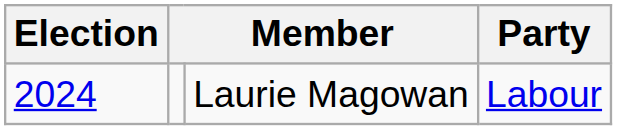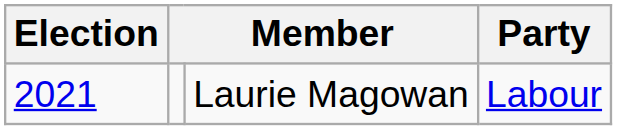(55, 93) 2024 -> (55, 93) 2021
